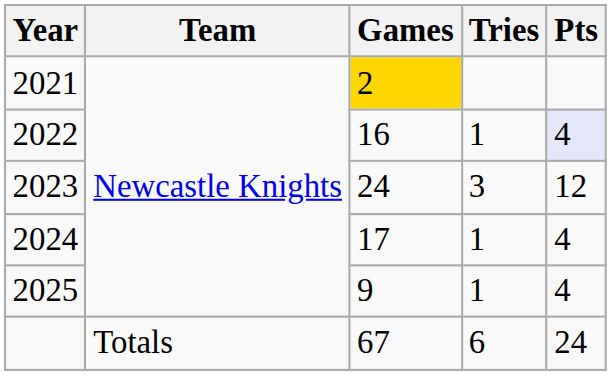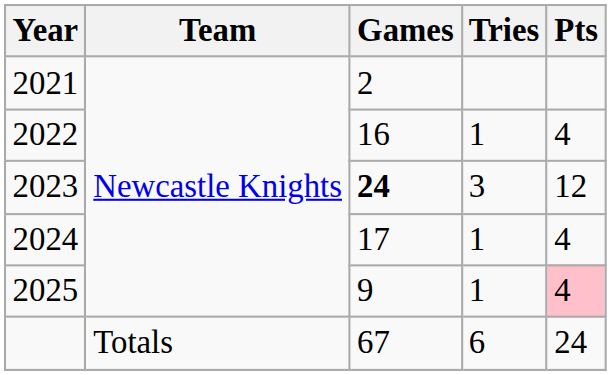(365, 82) gold background -> (365, 82) no background
(563, 134) lavender background -> (563, 134) no background
(374, 186) normal -> (374, 186) bold
(563, 290) no background -> (563, 290) pink background
